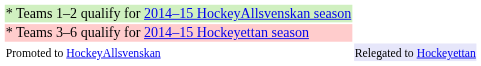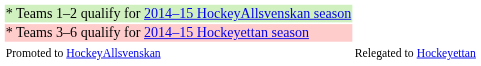(415, 53) lavender background -> (415, 53) no background
